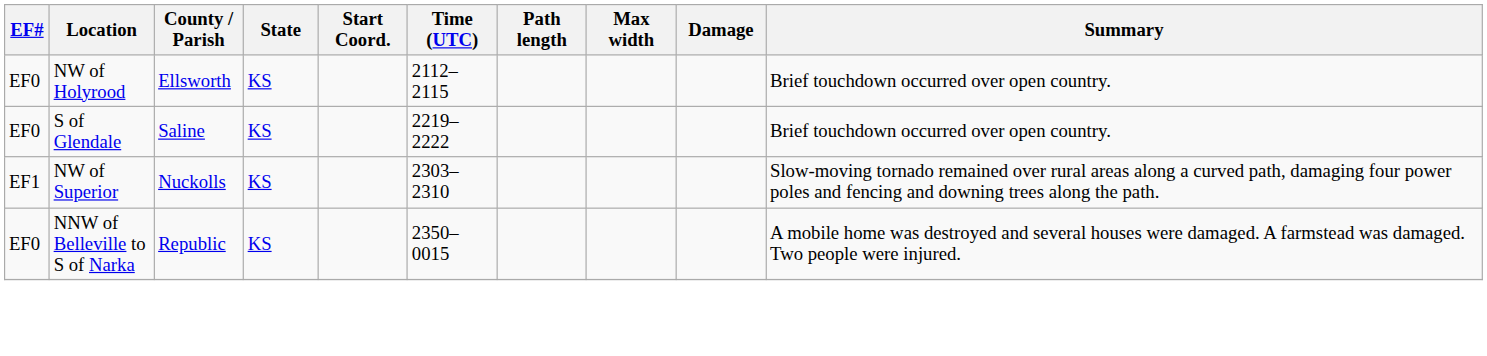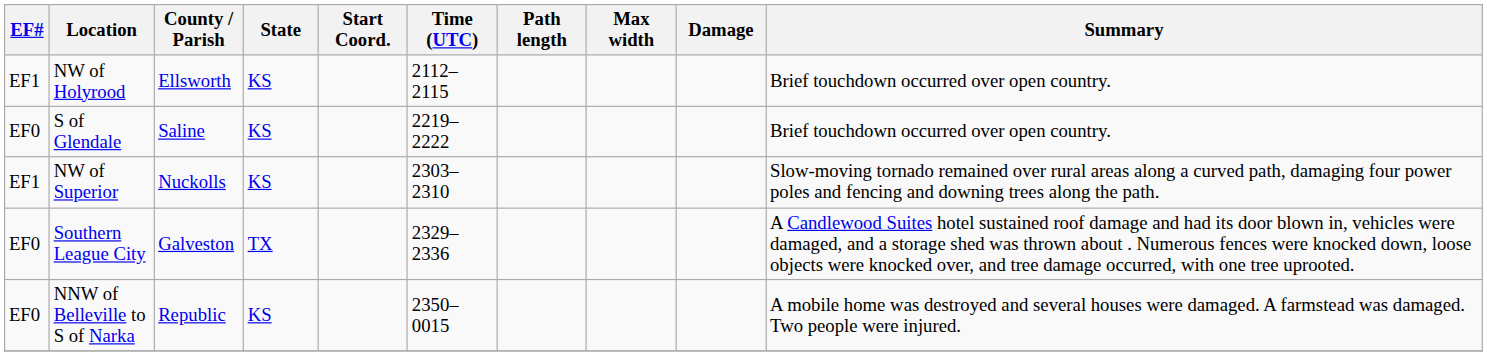(25, 80) EF0 -> (25, 80) EF1
+ row: (100, 243)
